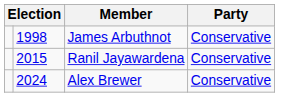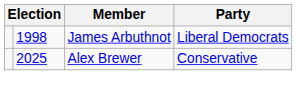(231, 37) Conservative -> (233, 37) Liberal Democrats
- row: (126, 59)
(32, 80) 2024 -> (32, 59) 2025
